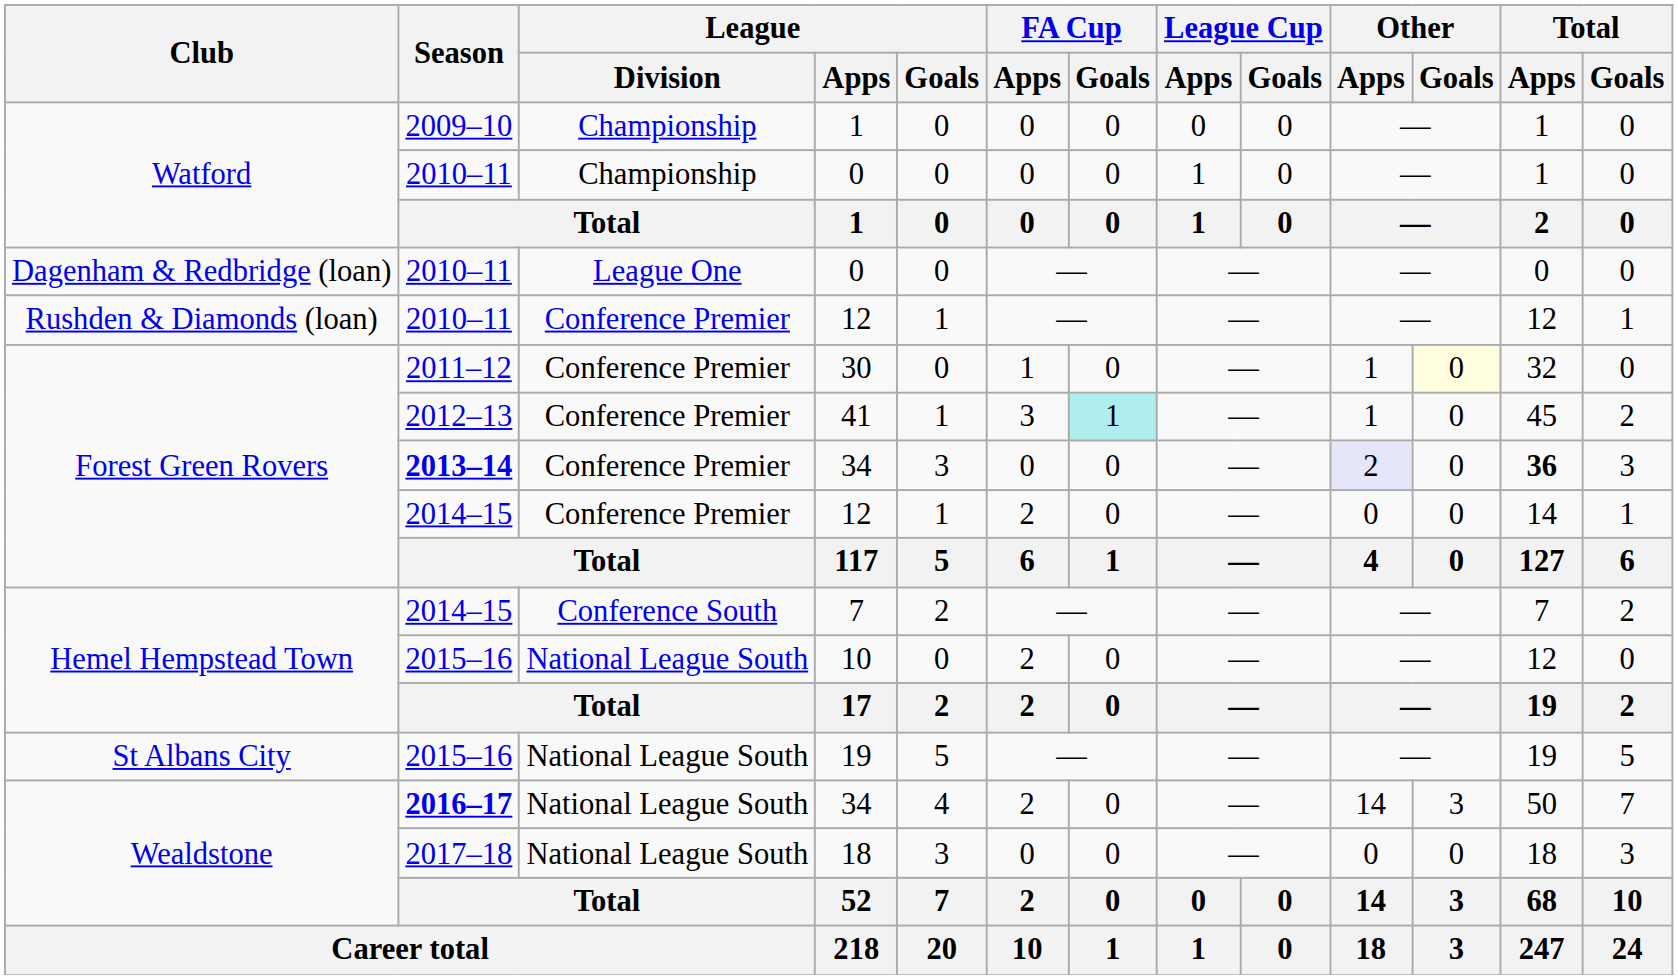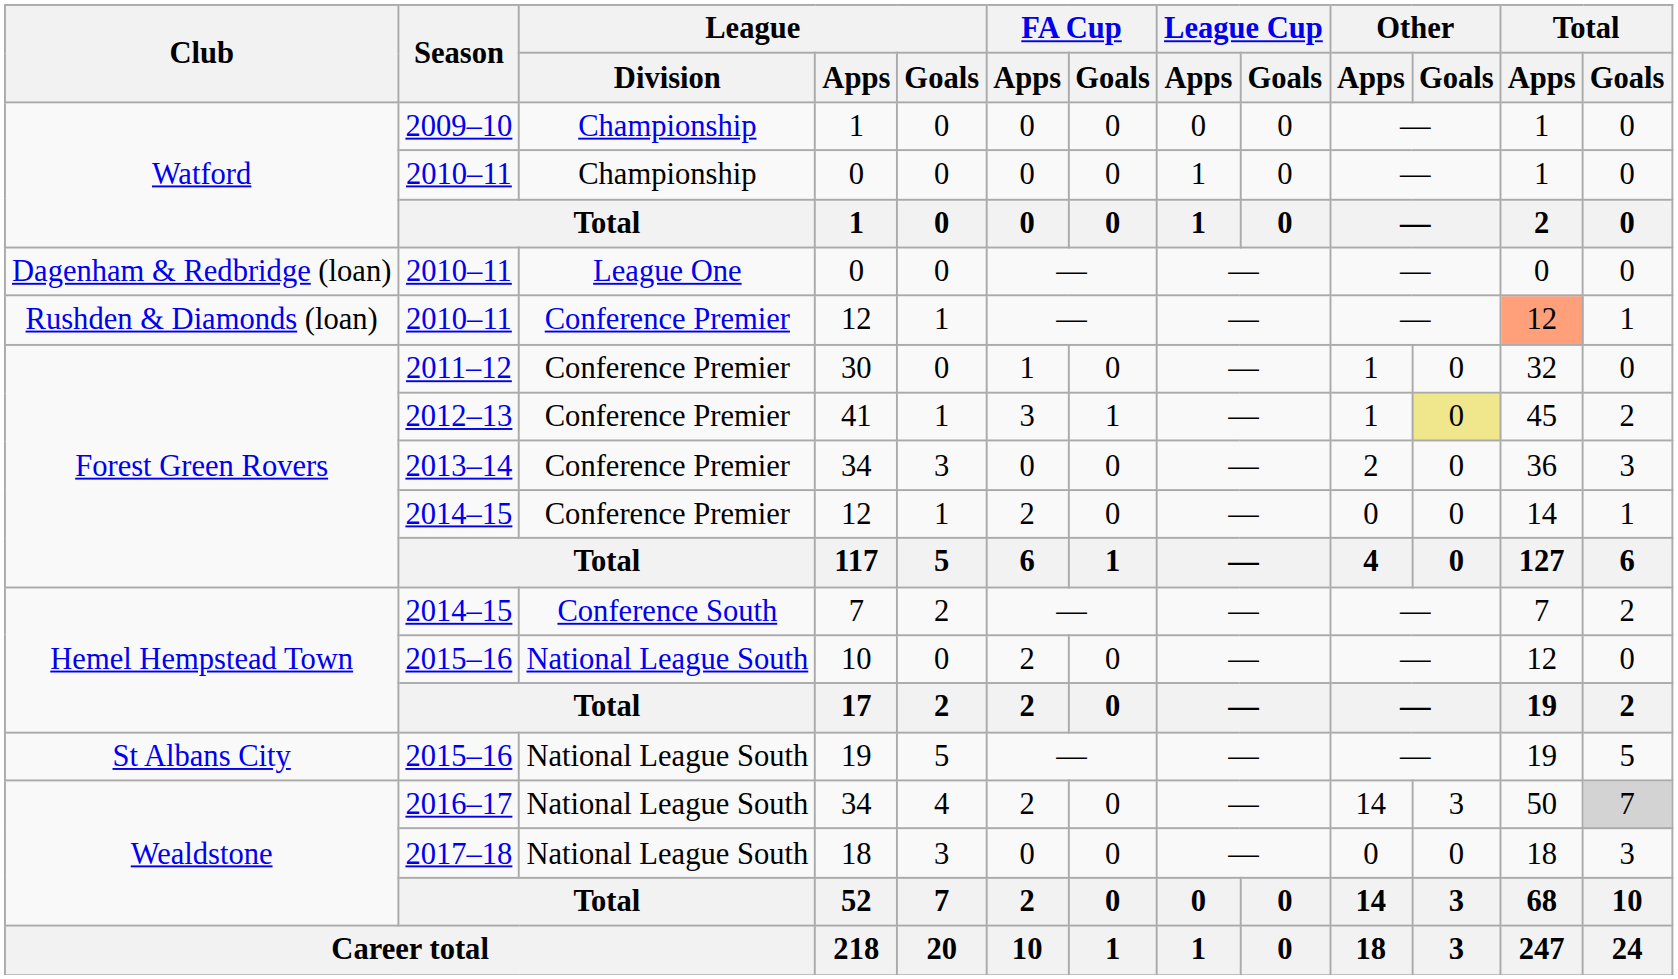(1542, 319) no background -> (1542, 319) lightsalmon background
(1456, 367) lightyellow background -> (1456, 367) no background
(1113, 416) paleturquoise background -> (1113, 416) no background
(1456, 416) no background -> (1456, 416) khaki background
(459, 464) bold -> (459, 464) normal
(1371, 464) lavender background -> (1371, 464) no background
(1542, 464) bold -> (1542, 464) normal
(459, 804) bold -> (459, 804) normal
(1627, 804) no background -> (1627, 804) lightgrey background
